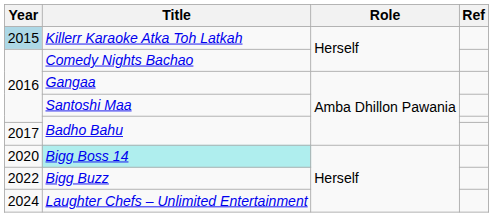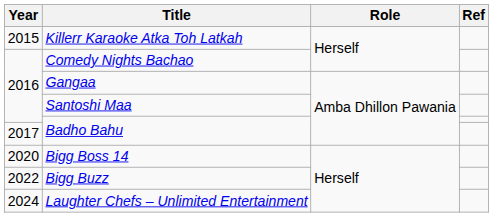(23, 37) lightblue background -> (23, 37) no background
(87, 156) paleturquoise background -> (87, 156) no background
